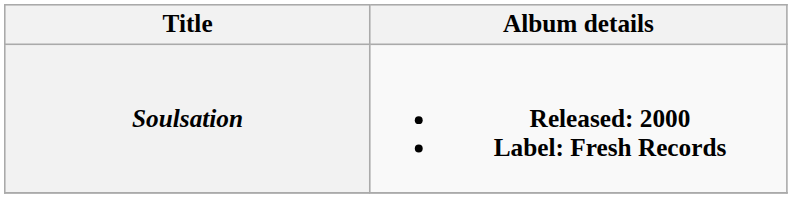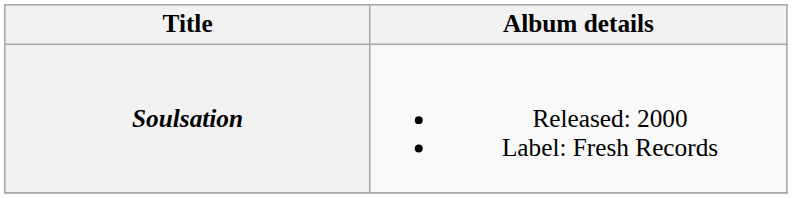(578, 133) bold -> (578, 133) normal
